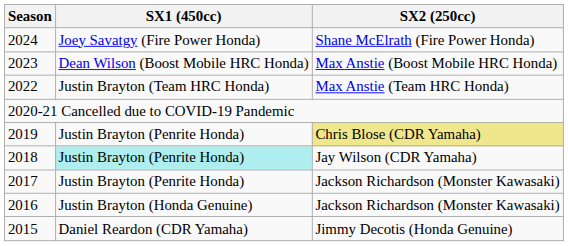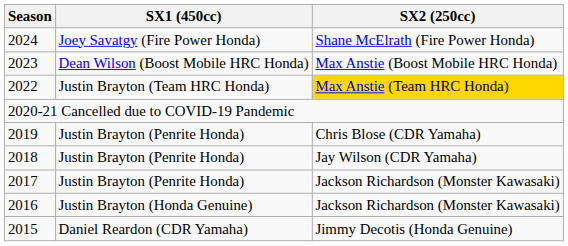(412, 87) no background -> (412, 87) gold background
(398, 134) khaki background -> (398, 134) no background
(151, 157) paleturquoise background -> (151, 157) no background
